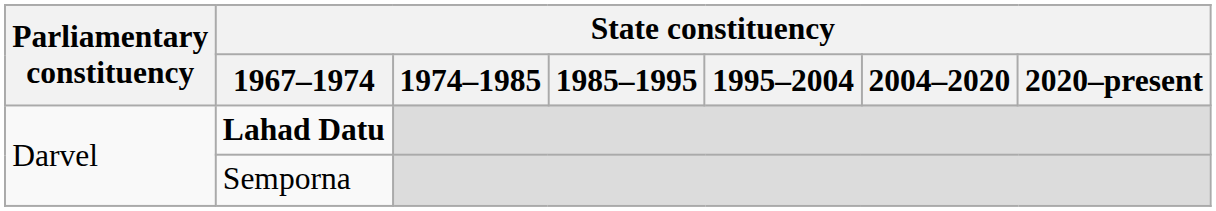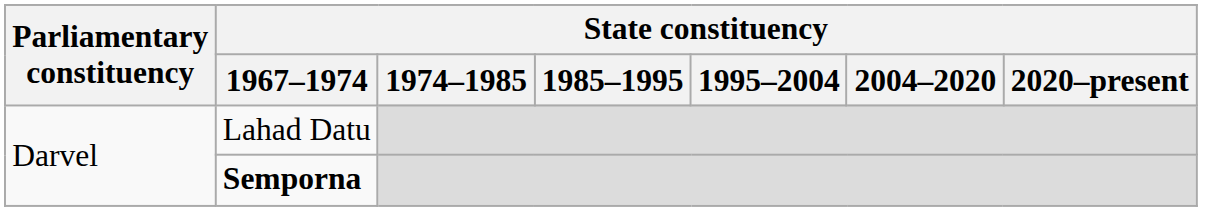(304, 129) bold -> (297, 129) normal
(287, 179) normal -> (292, 179) bold
